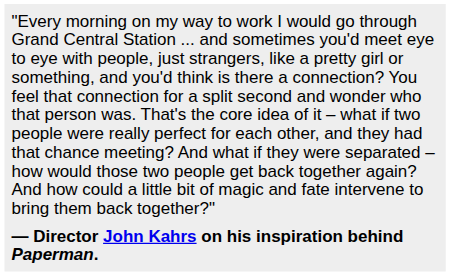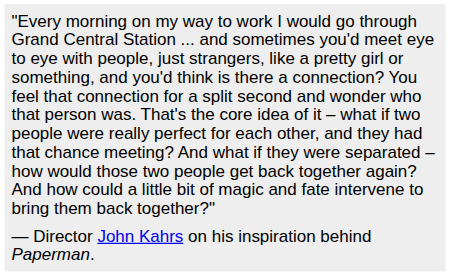(207, 245) bold -> (191, 245) normal
